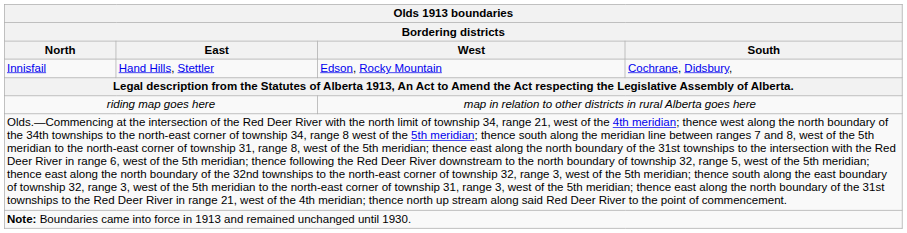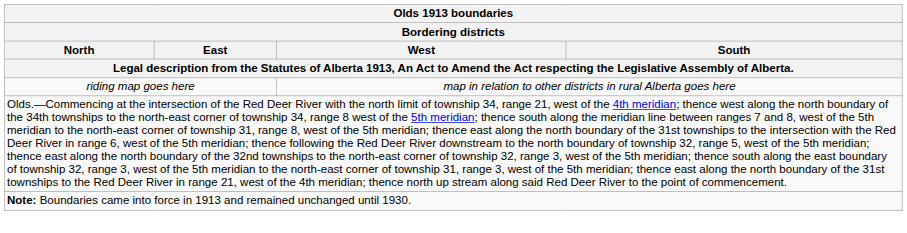- row: (27, 68)
